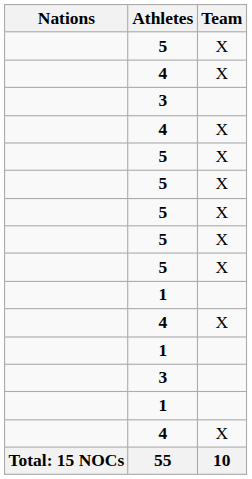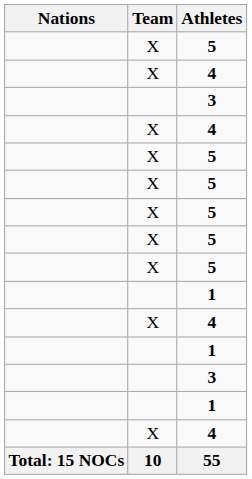columns swapped: (163, 18) <-> (222, 18)
